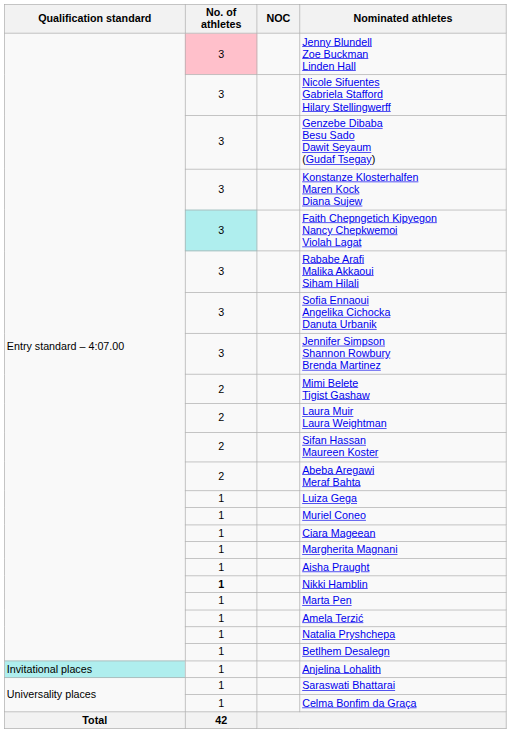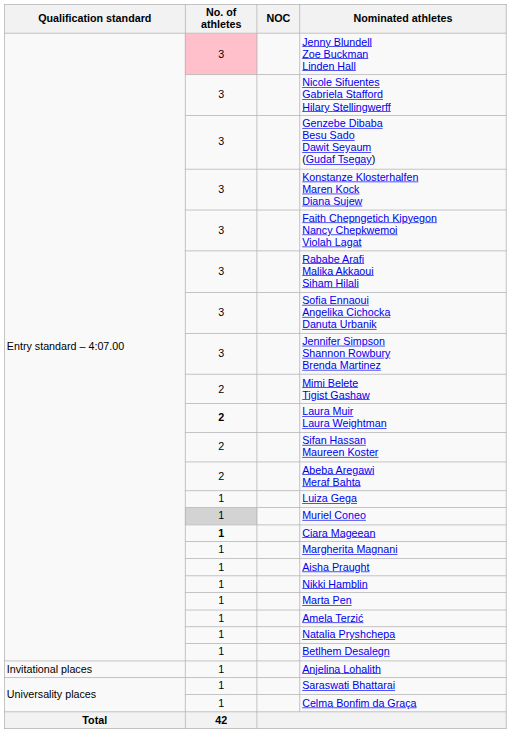(221, 230) paleturquoise background -> (221, 230) no background
(221, 418) normal -> (221, 418) bold
(221, 516) no background -> (221, 516) lightgrey background
(221, 533) normal -> (221, 533) bold
(221, 584) bold -> (221, 584) normal
(49, 669) paleturquoise background -> (49, 669) no background
